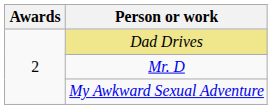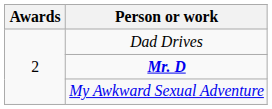(167, 41) khaki background -> (167, 41) no background
(167, 66) normal -> (167, 66) bold
